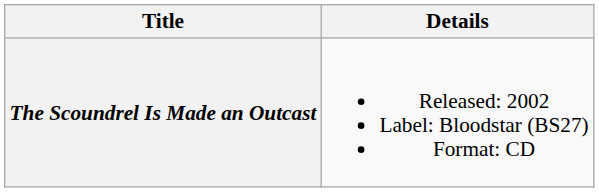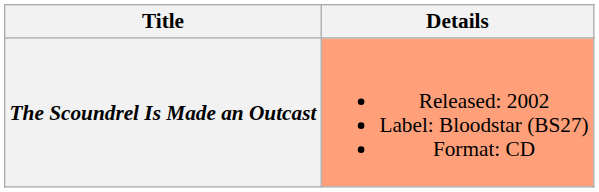(457, 124) no background -> (457, 124) lightsalmon background
